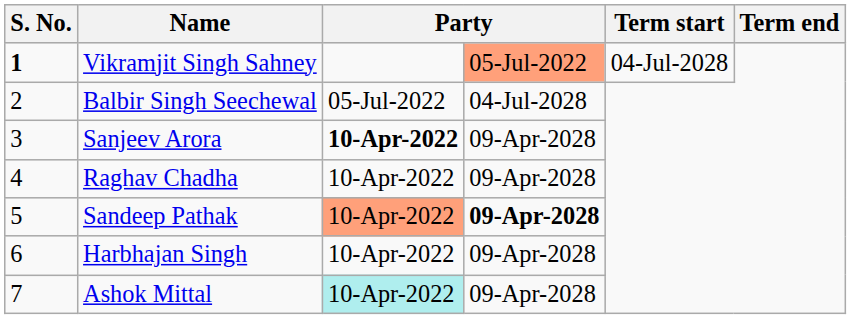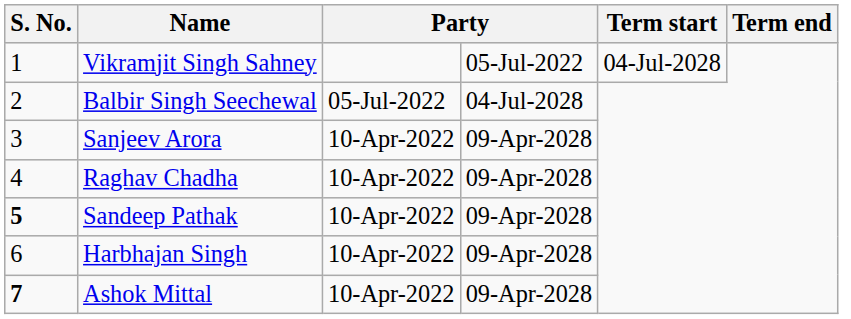(16, 62) bold -> (16, 62) normal
(528, 62) lightsalmon background -> (524, 62) no background
(393, 139) bold -> (391, 139) normal
(16, 216) normal -> (16, 216) bold
(391, 216) lightsalmon background -> (391, 216) no background
(534, 216) bold -> (529, 216) normal
(16, 293) normal -> (16, 293) bold
(391, 293) paleturquoise background -> (391, 293) no background
